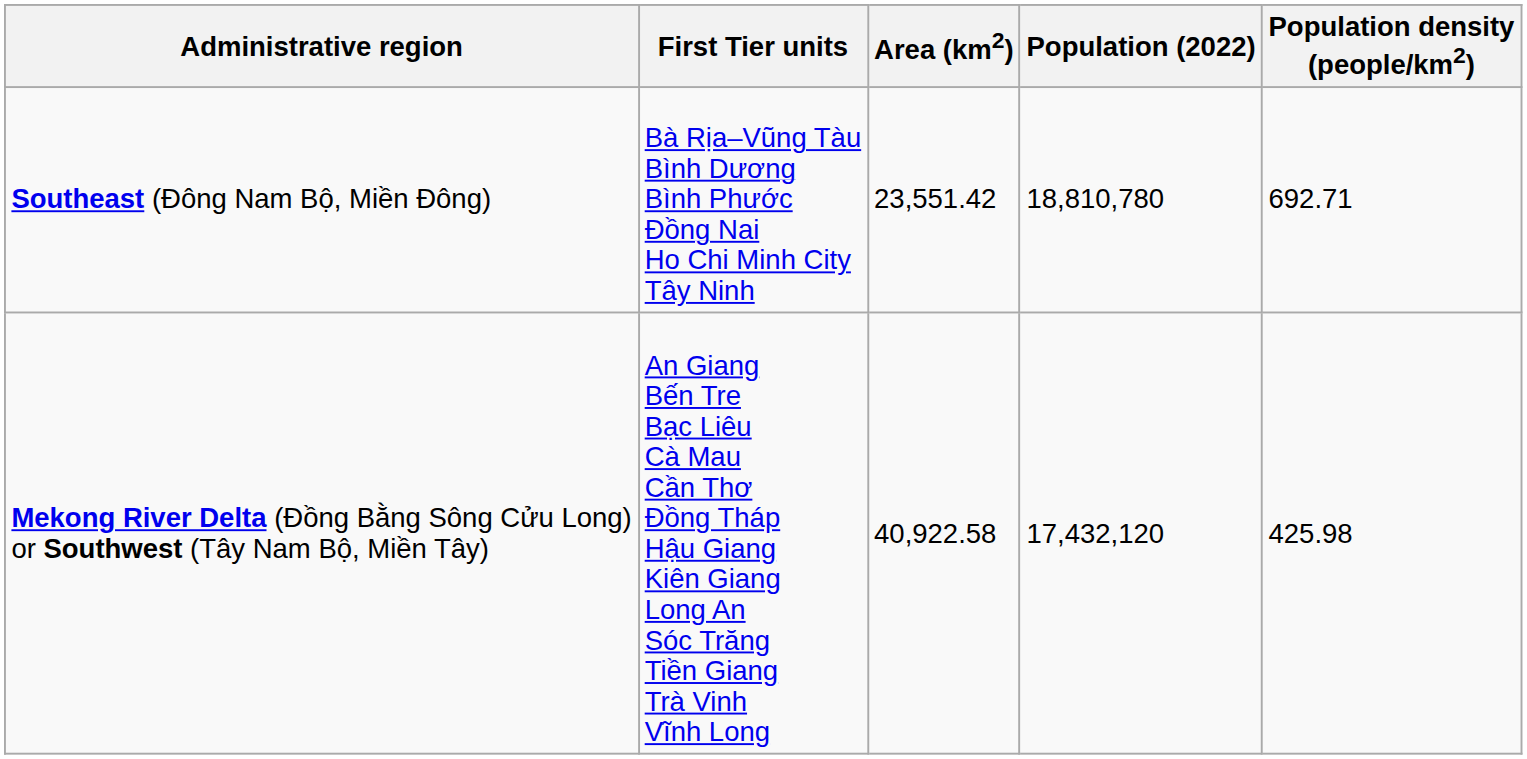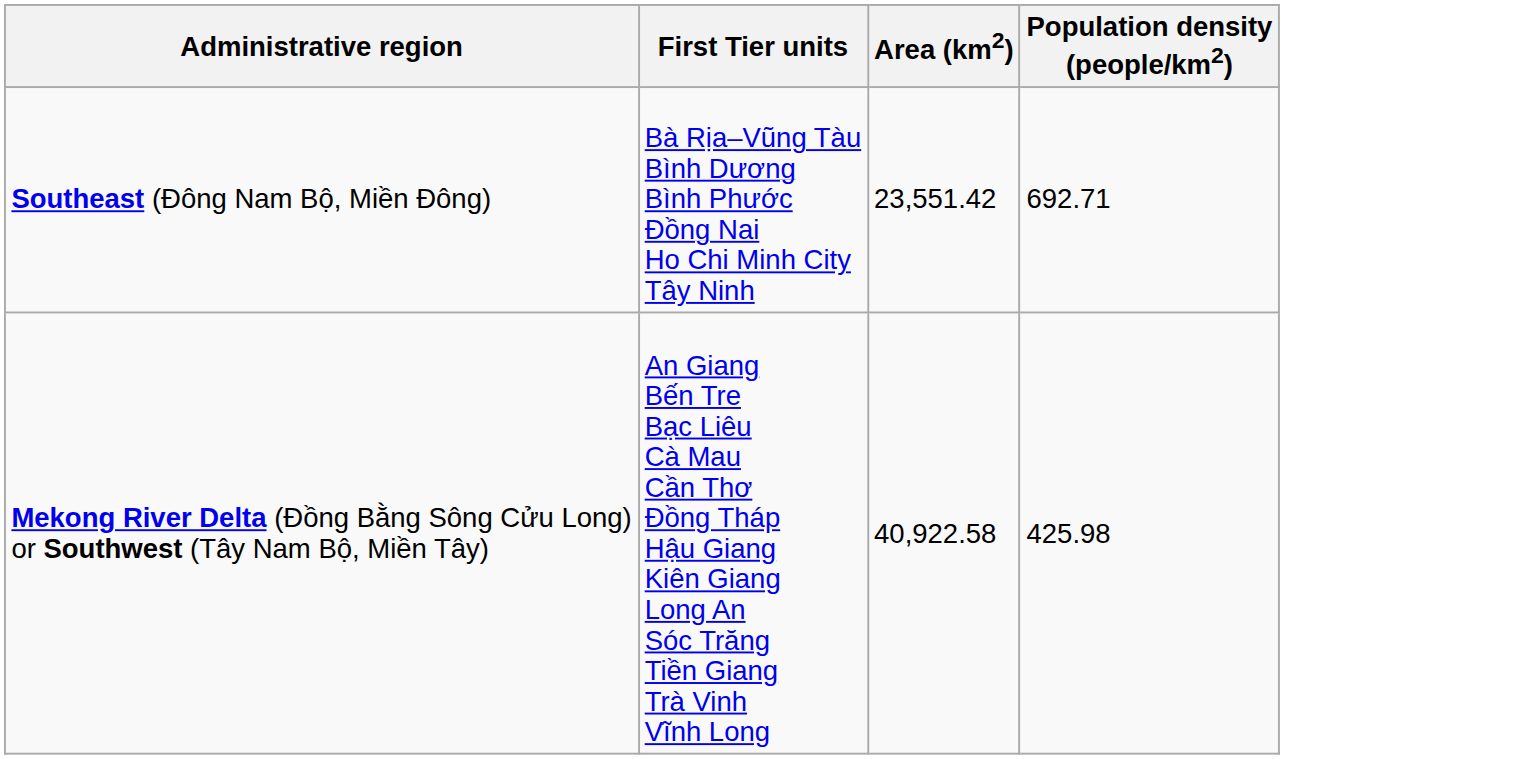- column: (1141, 46)
